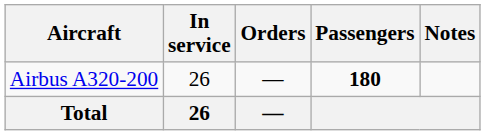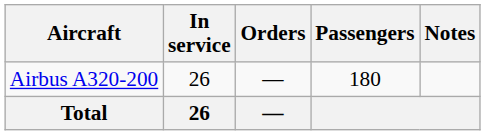(365, 79) bold -> (365, 79) normal
